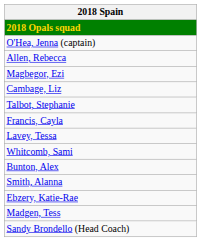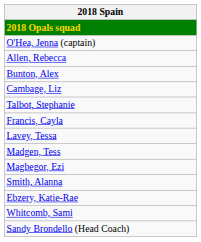(35, 74) Magbegor, Ezi -> (33, 74) Bunton, Alex
(40, 151) Whitcomb, Sami -> (34, 151) Madgen, Tess
(33, 167) Bunton, Alex -> (35, 167) Magbegor, Ezi
(34, 213) Madgen, Tess -> (40, 213) Whitcomb, Sami
